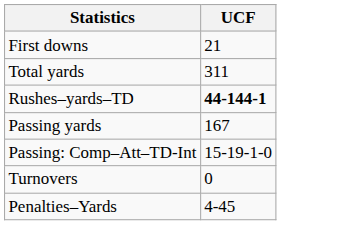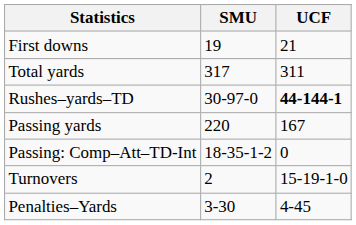+ column: (238, 17)
(238, 152) 15-19-1-0 -> (284, 152) 0
(208, 179) 0 -> (314, 179) 15-19-1-0
